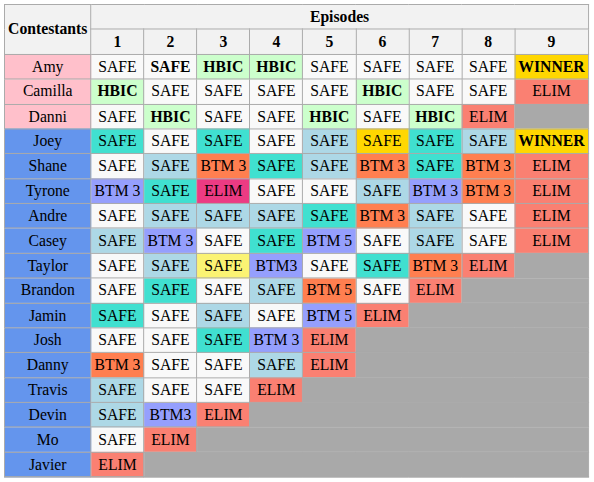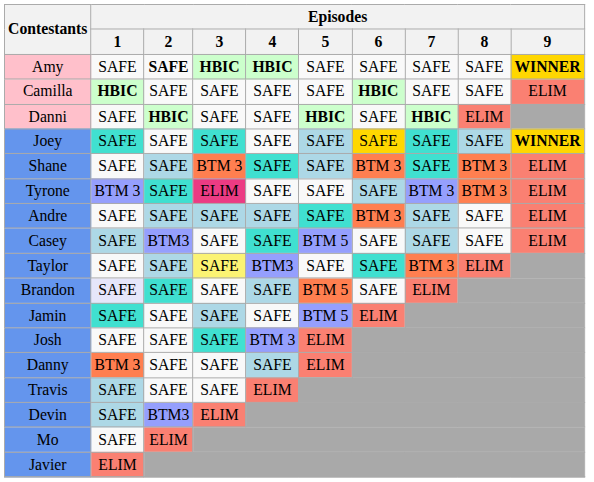(170, 240) BTM 3 -> (168, 240) BTM3
(117, 290) no background -> (117, 290) lavender background
